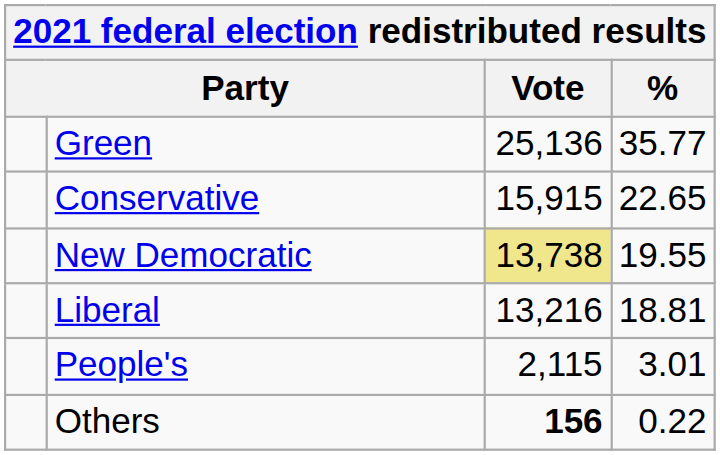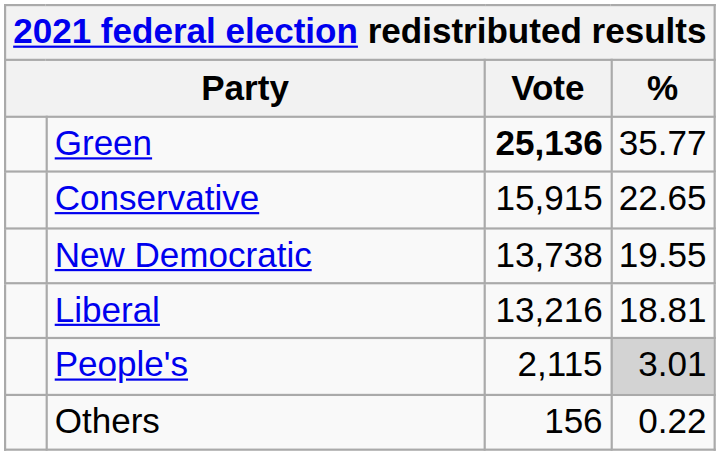(549, 143) normal -> (549, 143) bold
(549, 254) khaki background -> (549, 254) no background
(672, 365) no background -> (672, 365) lightgrey background
(573, 421) bold -> (573, 421) normal
